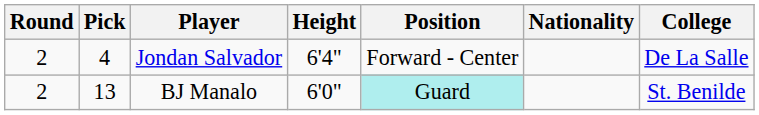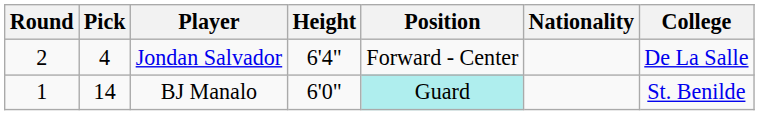(42, 92) 2 -> (42, 92) 1
(105, 92) 13 -> (105, 92) 14
